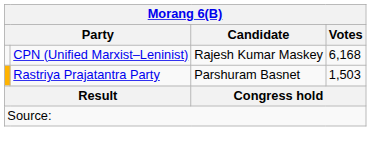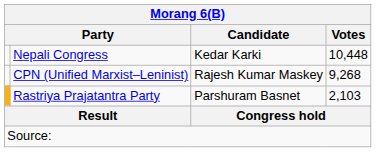+ row: (61, 55)
(345, 55) 6,168 -> (345, 75) 9,268
(345, 75) 1,503 -> (345, 95) 2,103
